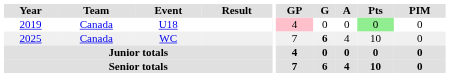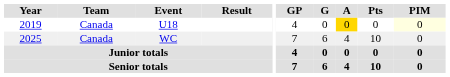(294, 24) pink background -> (294, 24) no background
(347, 24) no background -> (347, 24) gold background
(375, 24) lightgreen background -> (375, 24) no background
(420, 24) no background -> (420, 24) lightyellow background
(325, 38) bold -> (325, 38) normal
